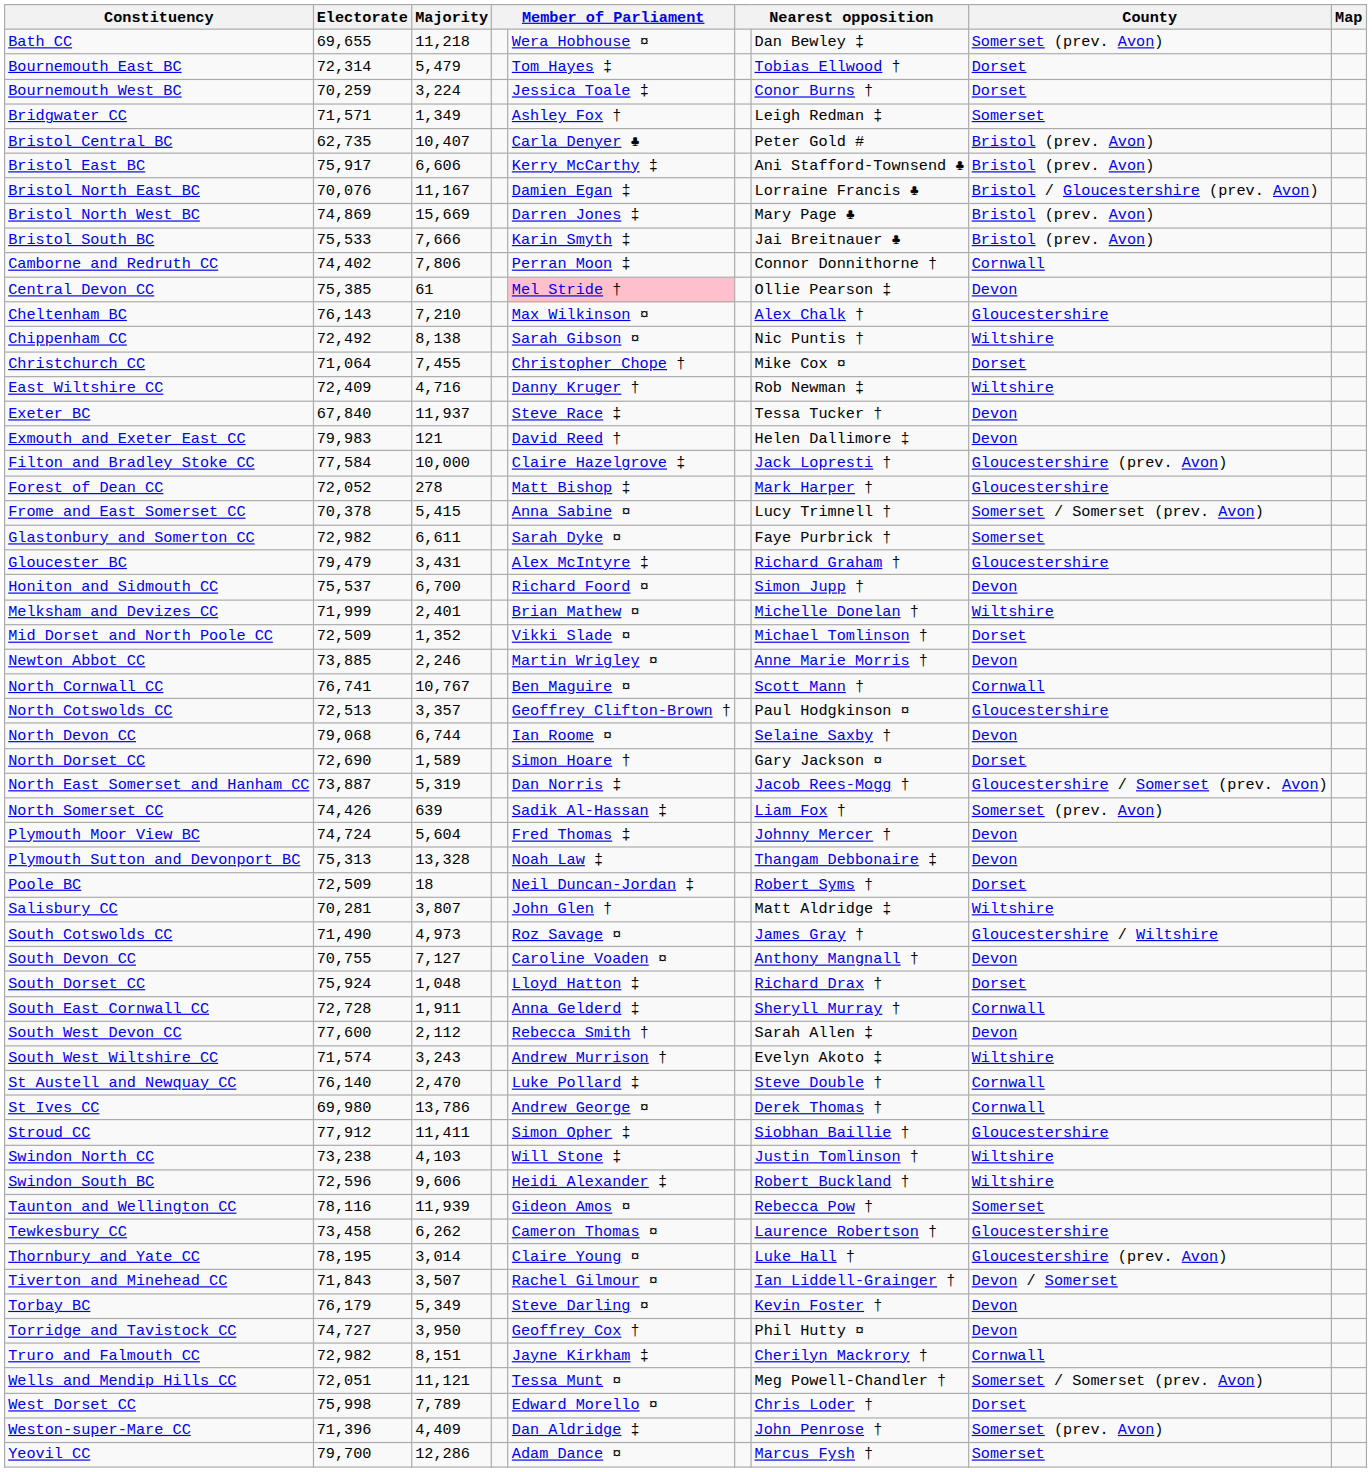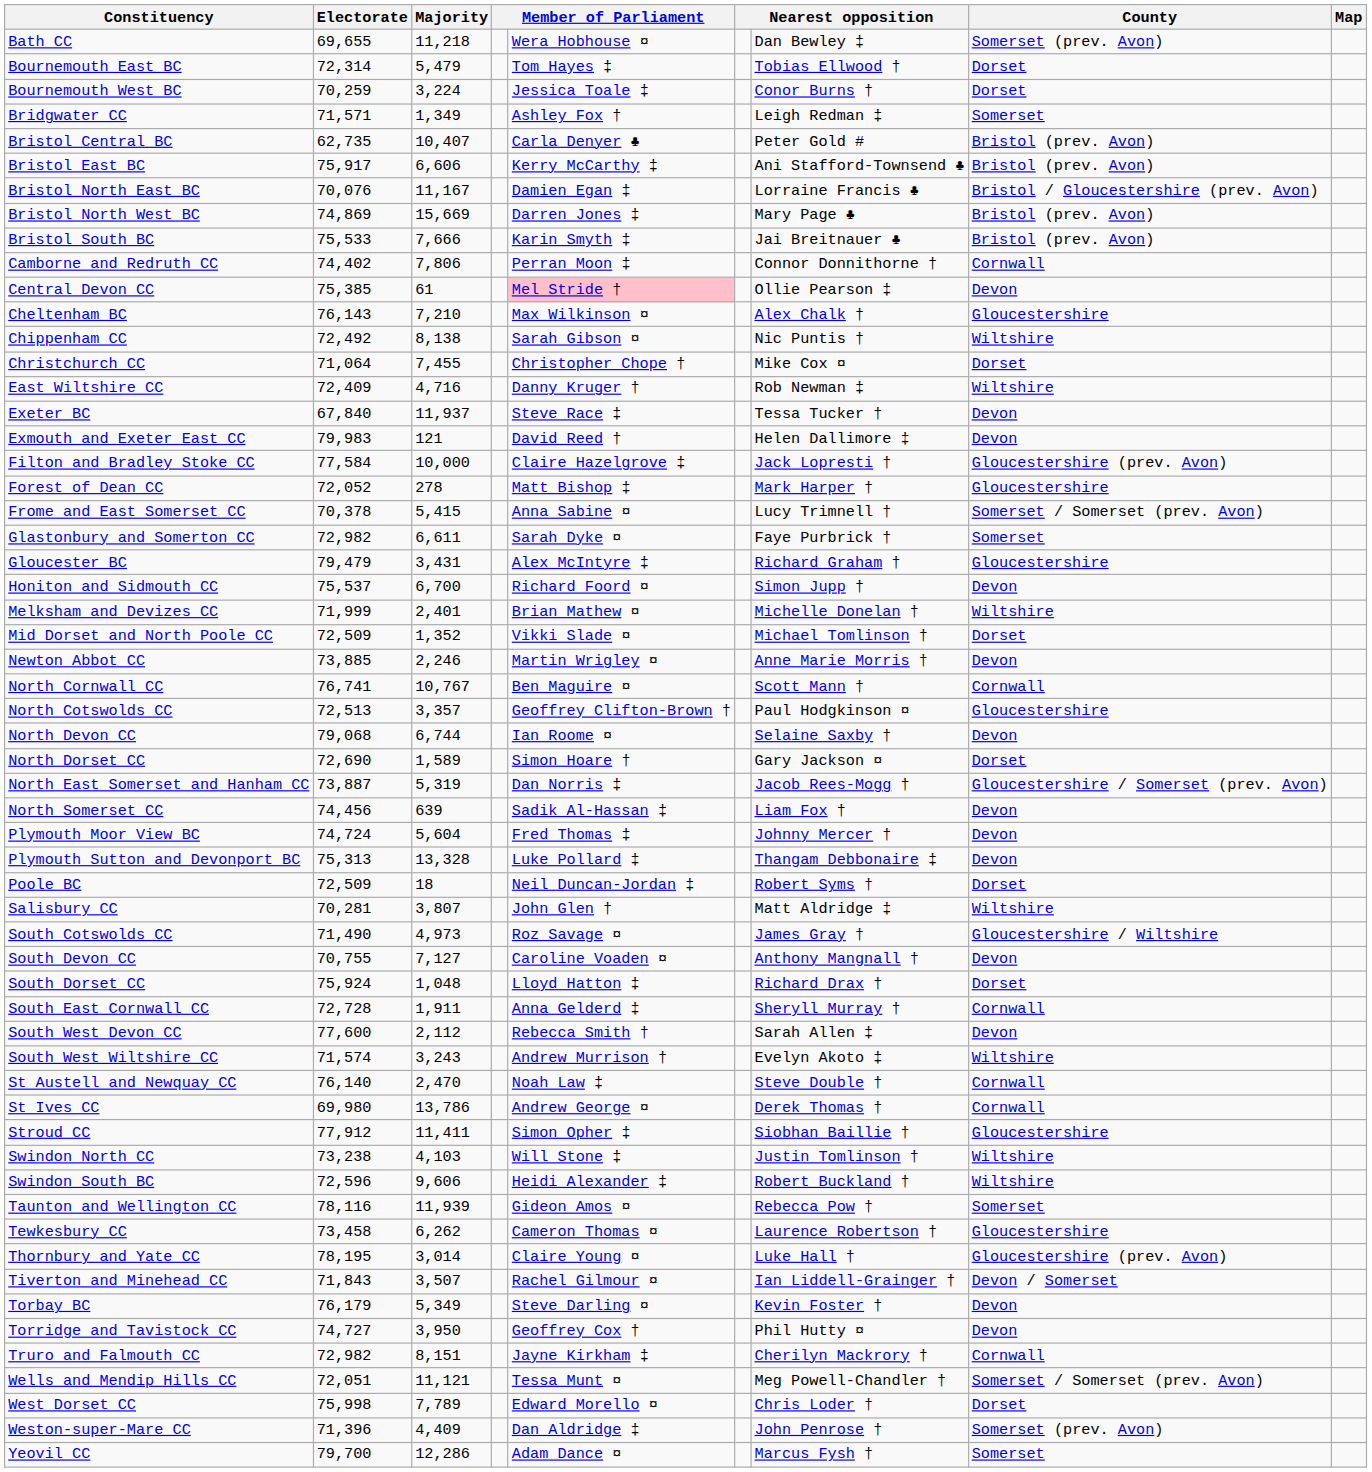(344, 810) 74,426 -> (344, 810) 74,456
(1068, 810) Somerset (prev. Avon) -> (995, 810) Devon
(557, 860) Noah Law ‡ -> (576, 860) Luke Pollard ‡
(576, 1083) Luke Pollard ‡ -> (557, 1083) Noah Law ‡
